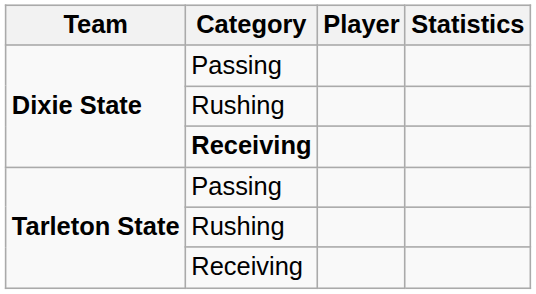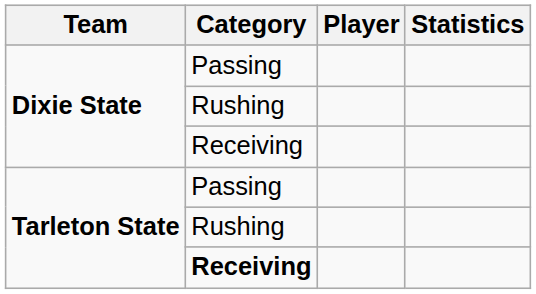(251, 146) bold -> (247, 146) normal
(247, 267) normal -> (251, 267) bold
